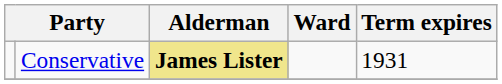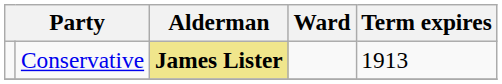(385, 60) 1931 -> (385, 60) 1913
